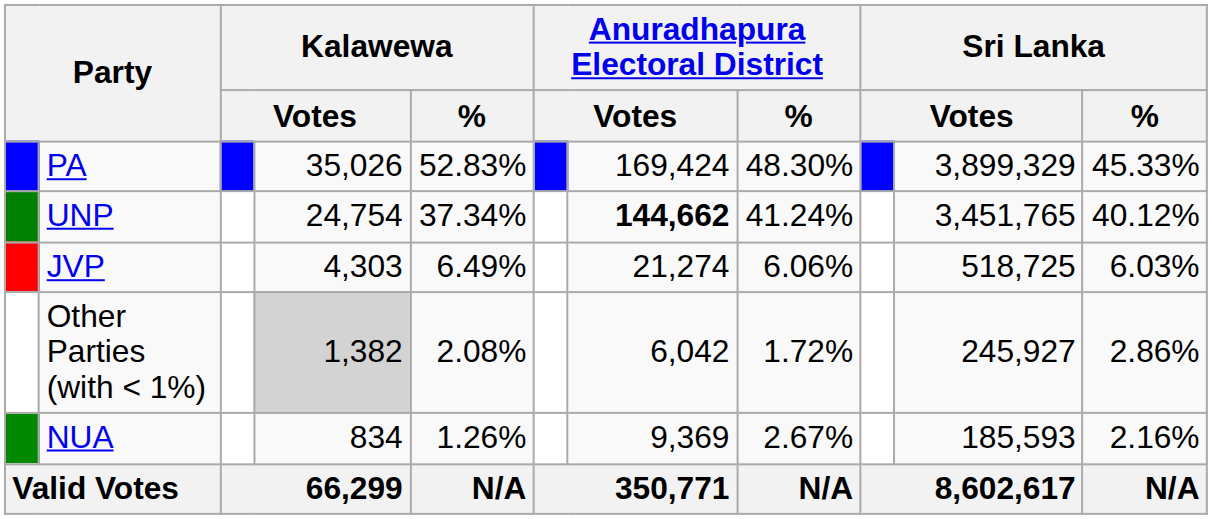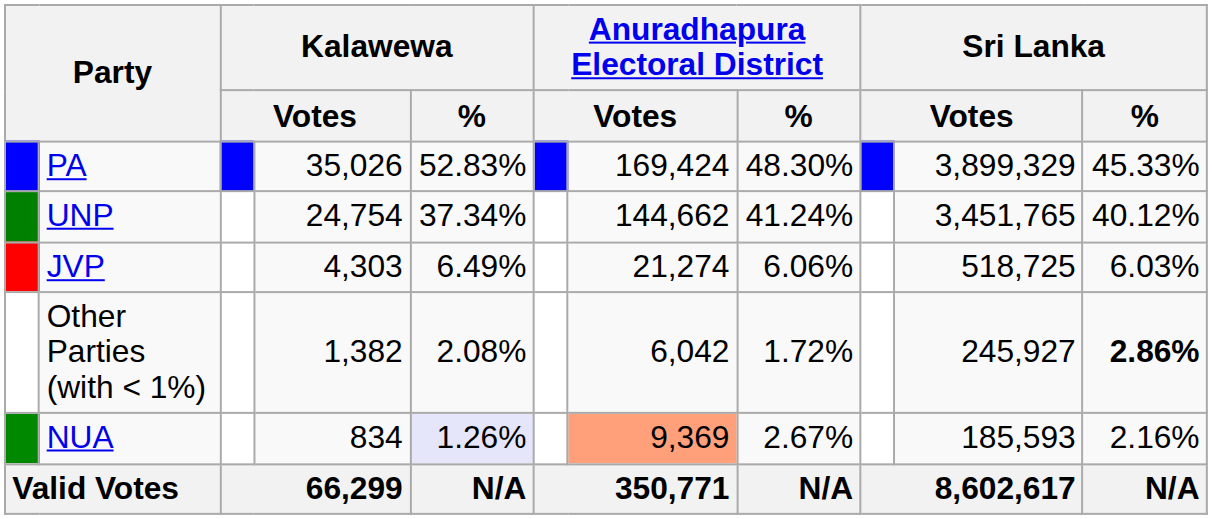(672, 215) bold -> (672, 215) normal
(363, 352) lightgrey background -> (363, 352) no background
(1155, 352) normal -> (1155, 352) bold
(481, 437) no background -> (481, 437) lavender background
(690, 437) no background -> (690, 437) lightsalmon background
